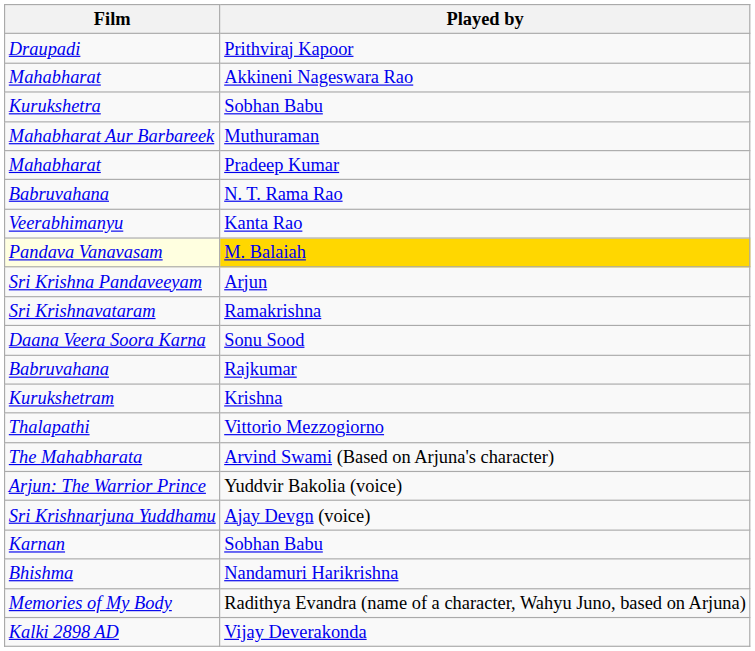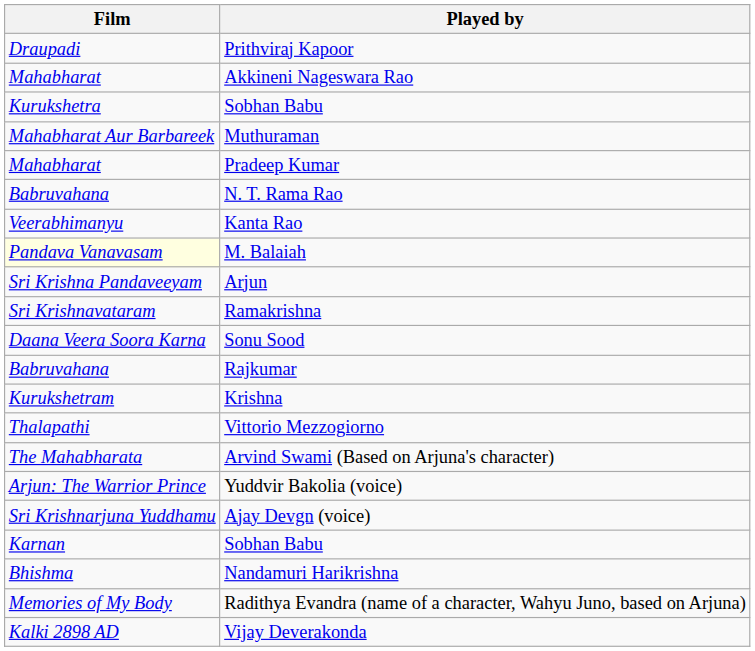(265, 252) gold background -> (265, 252) no background
